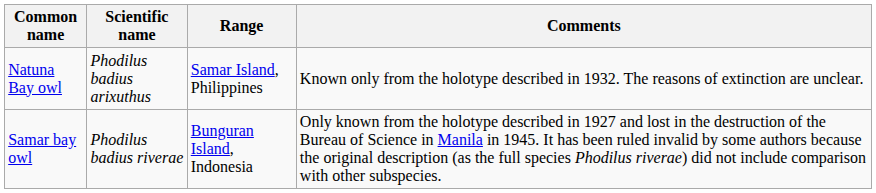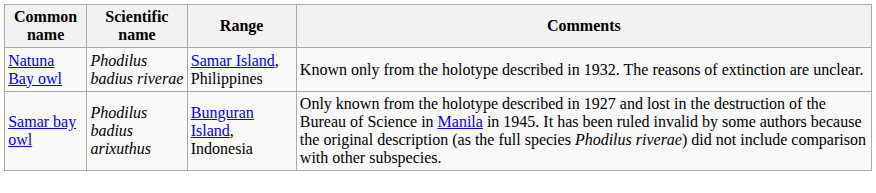(121, 78) Phodilus badius arixuthus -> (137, 69) Phodilus badius riverae
(137, 148) Phodilus badius riverae -> (121, 130) Phodilus badius arixuthus
